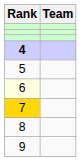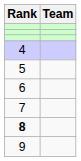(22, 50) bold -> (22, 50) normal
(22, 88) lightyellow background -> (22, 88) no background
(22, 108) gold background -> (22, 108) no background
(22, 127) normal -> (22, 127) bold
